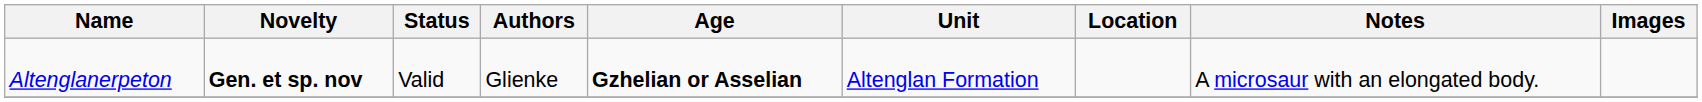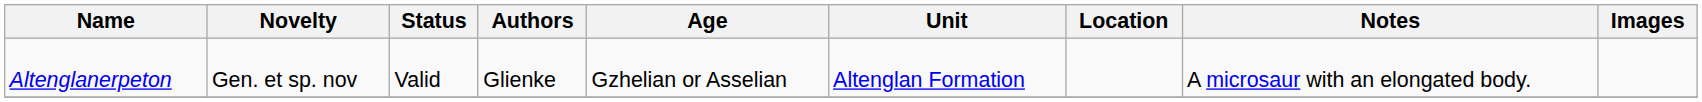(286, 79) bold -> (285, 79) normal
(697, 79) bold -> (689, 79) normal
